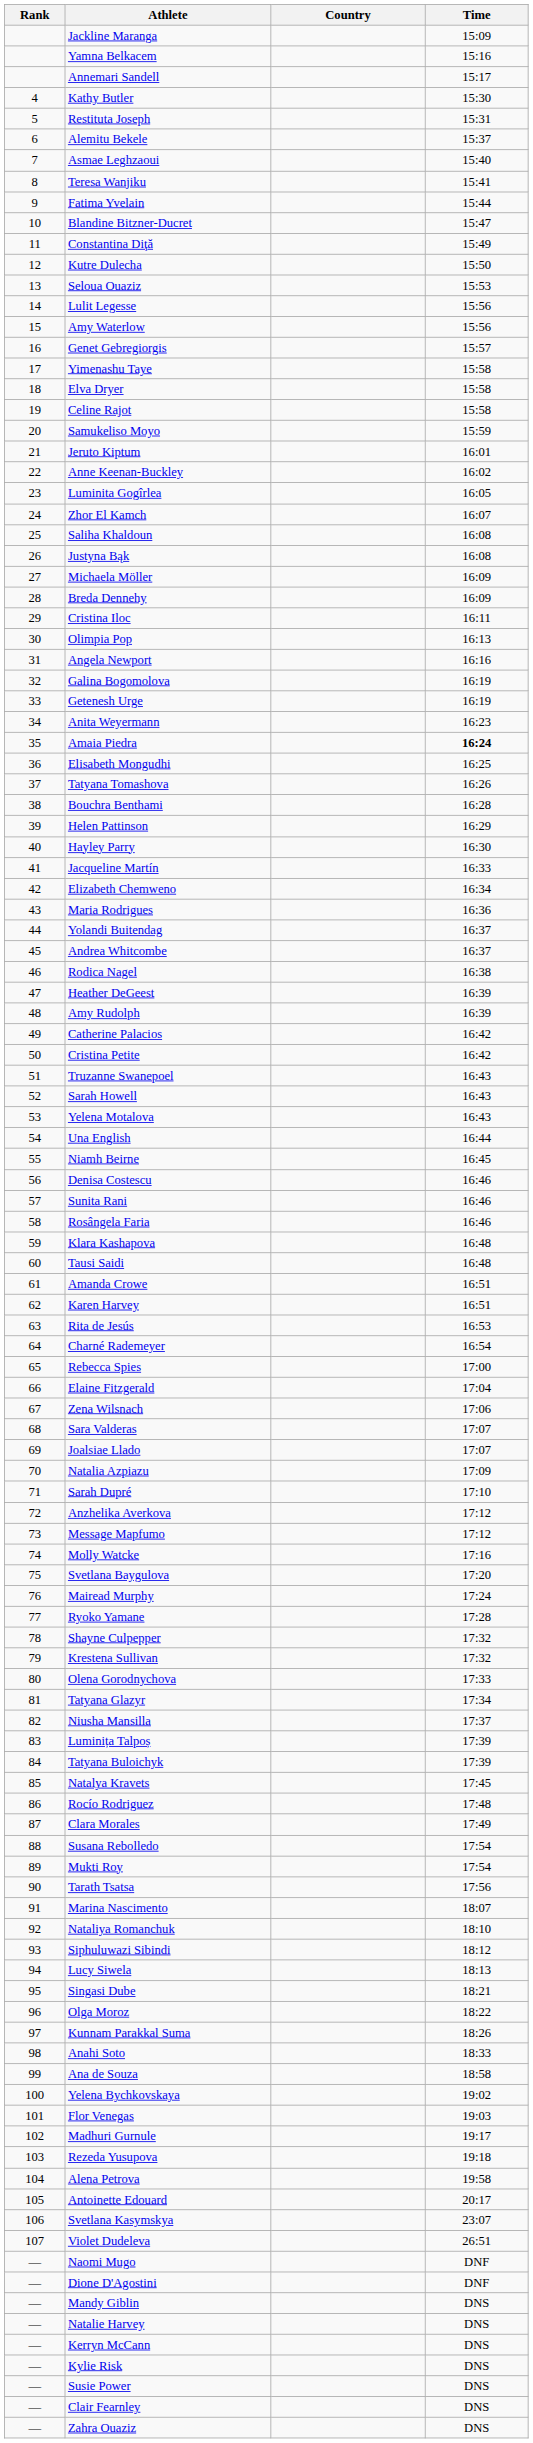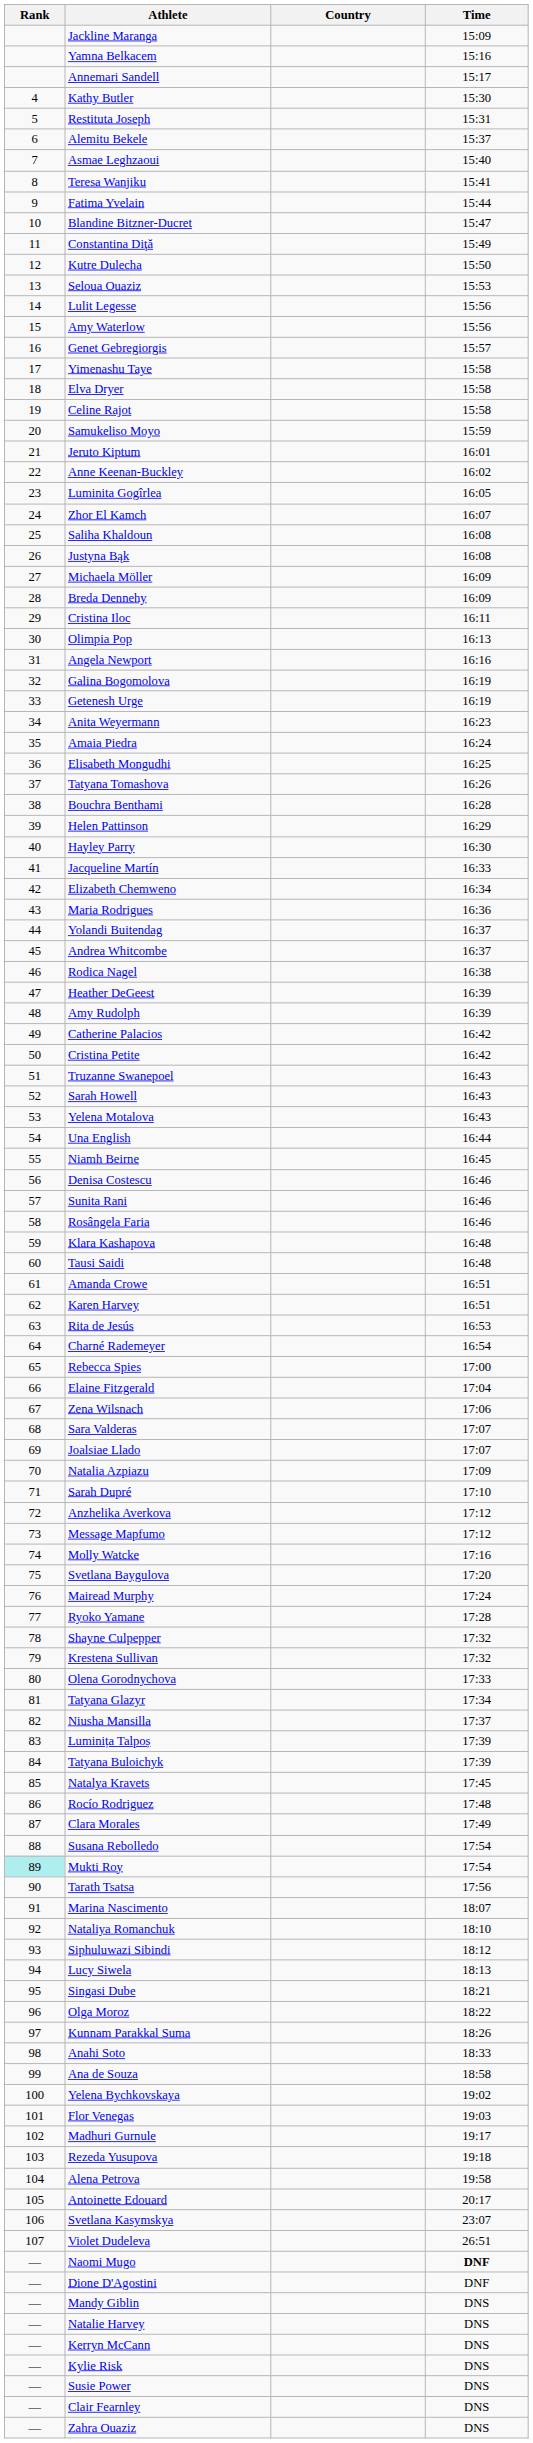(477, 743) bold -> (477, 743) normal
(35, 1866) no background -> (35, 1866) paleturquoise background
(477, 2261) normal -> (477, 2261) bold
